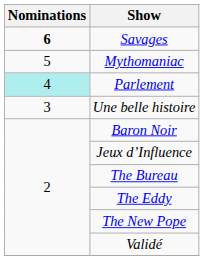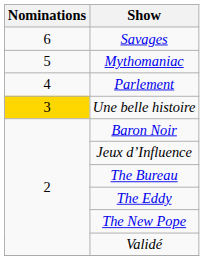(47, 38) bold -> (47, 38) normal
(47, 84) paleturquoise background -> (47, 84) no background
(47, 107) no background -> (47, 107) gold background
